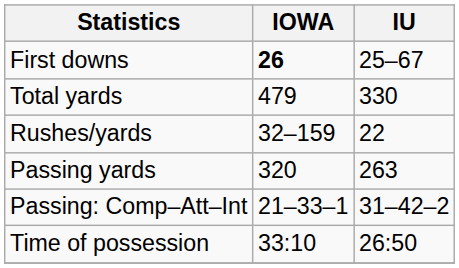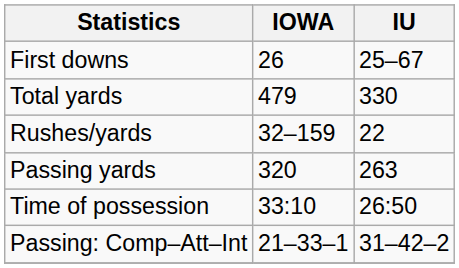(271, 59) bold -> (271, 59) normal
rows swapped: (129, 207) <-> (110, 243)
